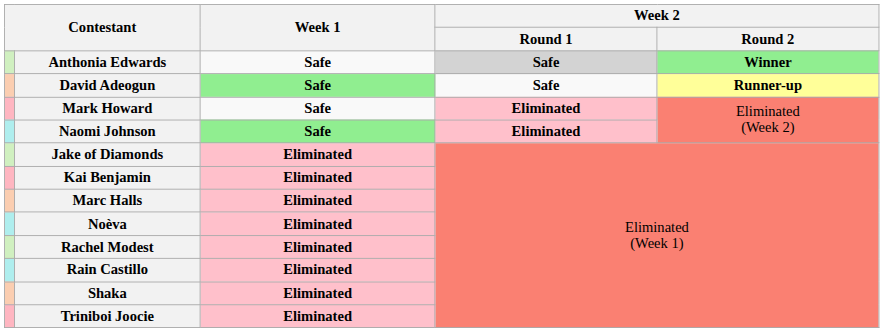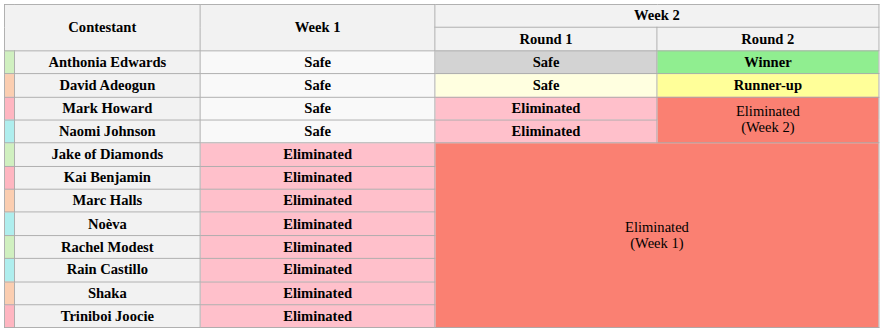(318, 85) lightgreen background -> (318, 85) no background
(546, 85) no background -> (546, 85) lightyellow background
(318, 131) lightgreen background -> (318, 131) no background
